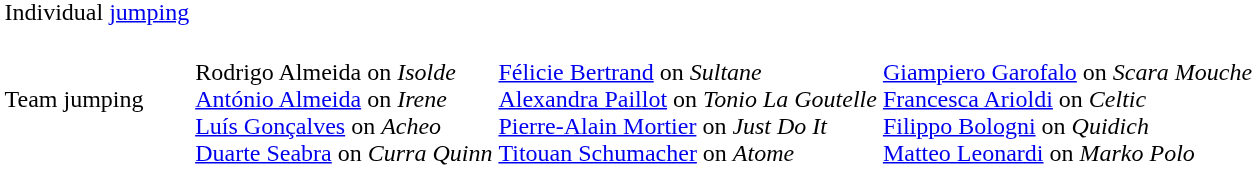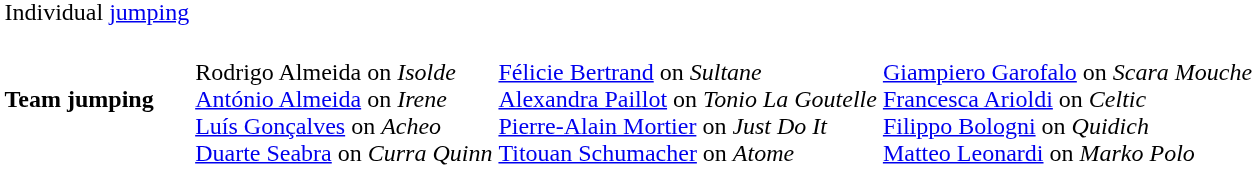(74, 98) normal -> (79, 98) bold
